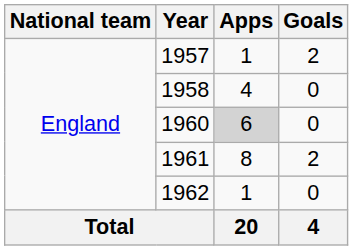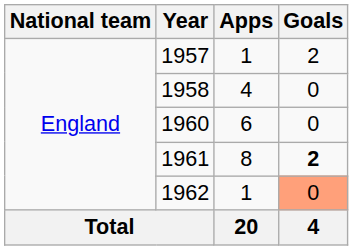(246, 124) lightgrey background -> (246, 124) no background
(313, 158) normal -> (313, 158) bold
(313, 192) no background -> (313, 192) lightsalmon background
